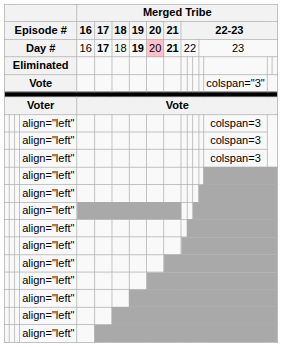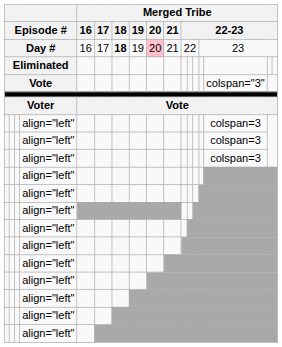(103, 48) bold -> (103, 48) normal
(120, 48) normal -> (120, 48) bold
(138, 48) bold -> (138, 48) normal
(173, 48) bold -> (173, 48) normal
